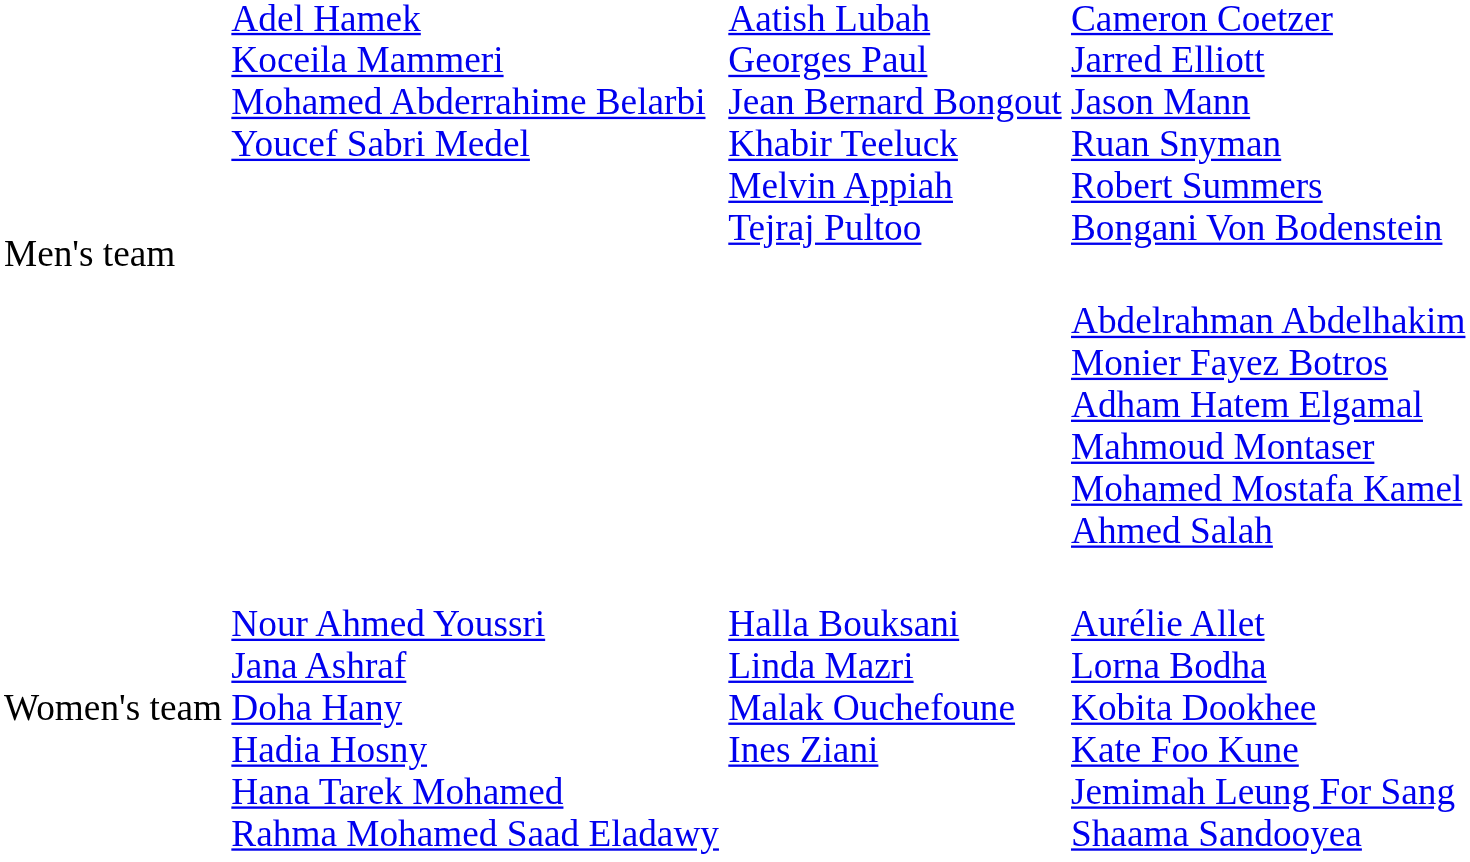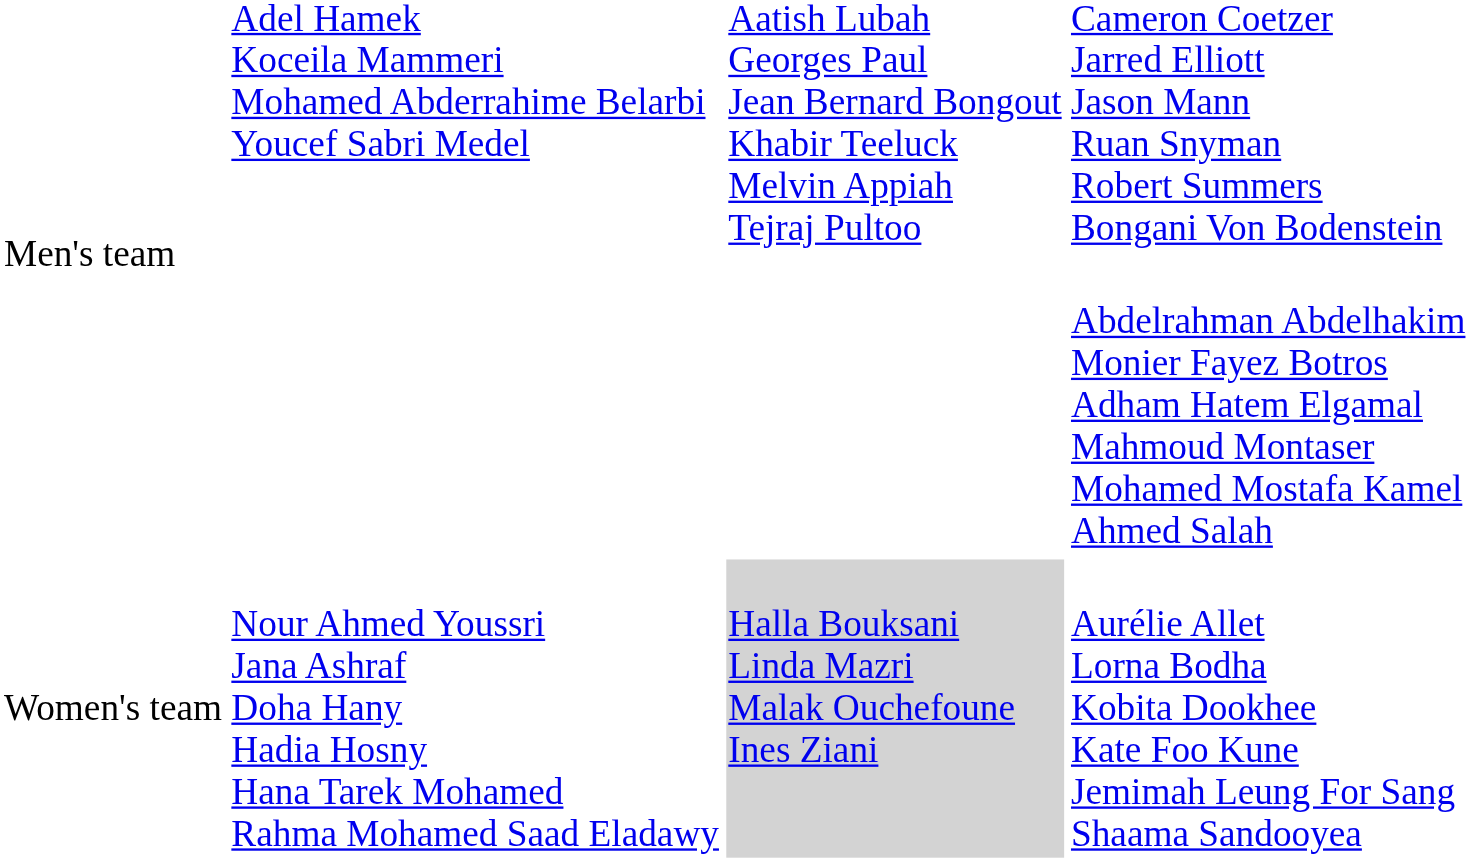(872, 686) no background -> (872, 686) lightgrey background
